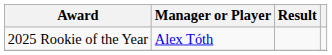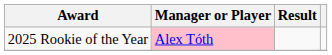(184, 38) no background -> (184, 38) pink background
